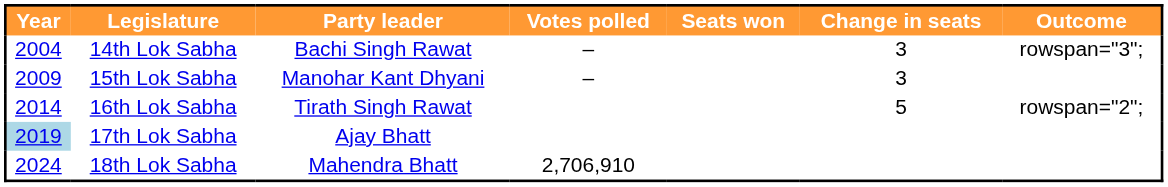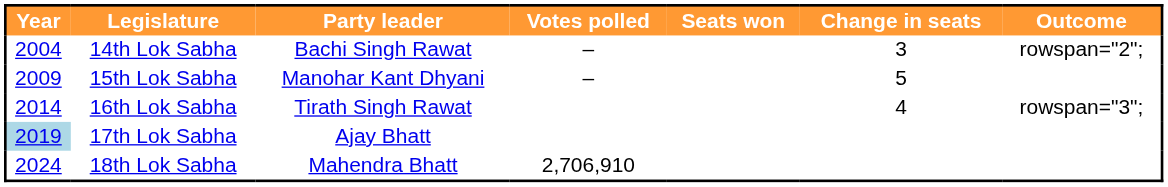(1081, 49) rowspan="3"; -> (1081, 49) rowspan="2";
(901, 78) 3 -> (901, 78) 5
(901, 107) 5 -> (901, 107) 4
(1081, 107) rowspan="2"; -> (1081, 107) rowspan="3";
